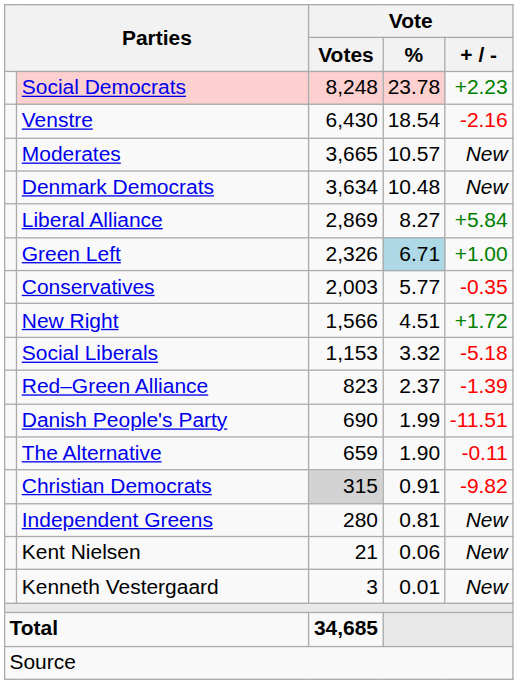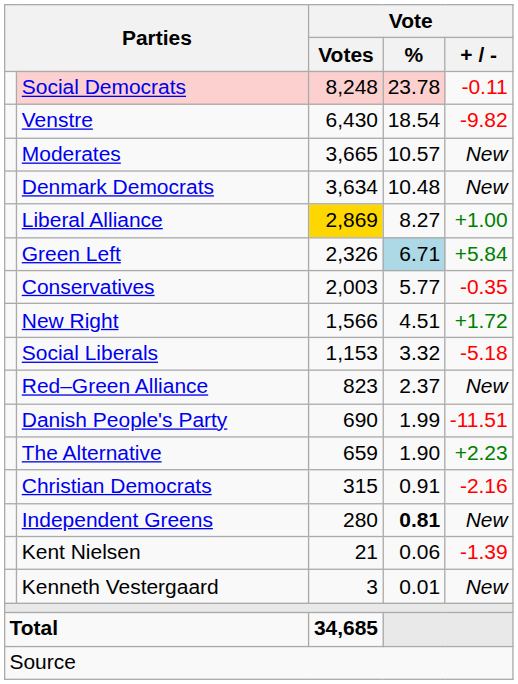(481, 87) +2.23 -> (485, 87) -0.11
(484, 120) -2.16 -> (484, 120) -9.82
(352, 220) no background -> (352, 220) gold background
(481, 220) +5.84 -> (481, 220) +1.00
(481, 253) +1.00 -> (481, 253) +5.84
(484, 386) -1.39 -> (487, 386) New
(485, 453) -0.11 -> (481, 453) +2.23
(361, 486) lightgrey background -> (361, 486) no background
(484, 486) -9.82 -> (484, 486) -2.16
(420, 519) normal -> (420, 519) bold
(487, 552) New -> (484, 552) -1.39
